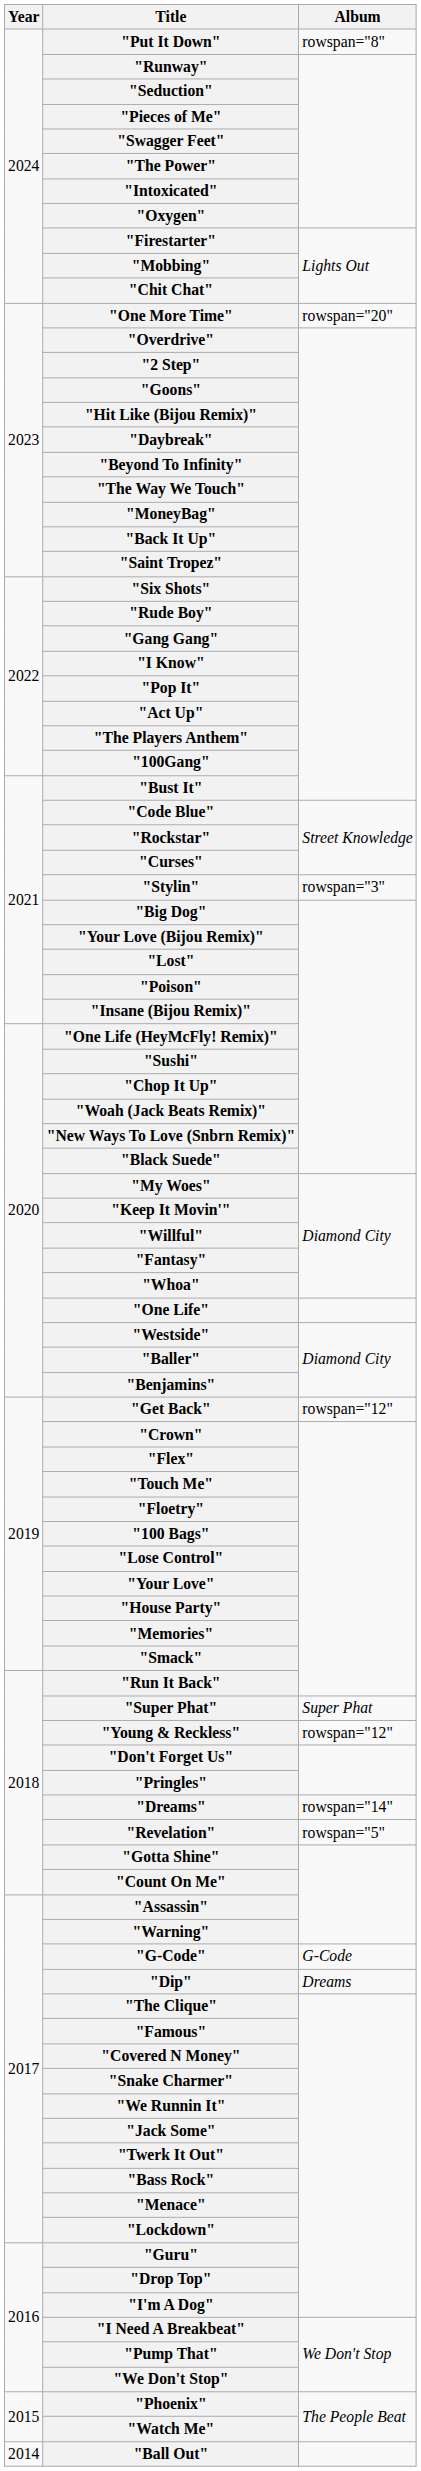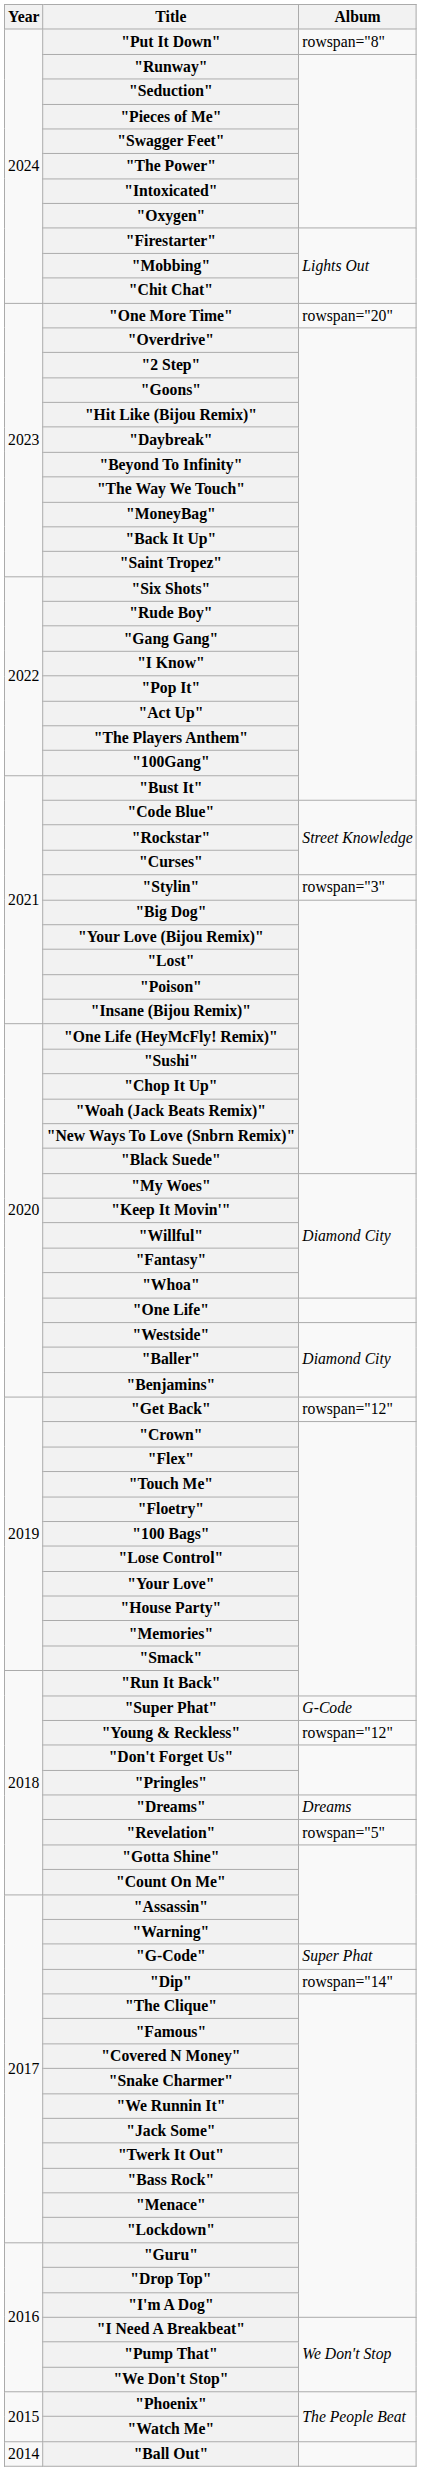(337, 1707) Super Phat -> (327, 1707) G-Code
(348, 1807) rowspan="14" -> (327, 1807) Dreams
(327, 1956) G-Code -> (337, 1956) Super Phat
(327, 1981) Dreams -> (348, 1981) rowspan="14"
